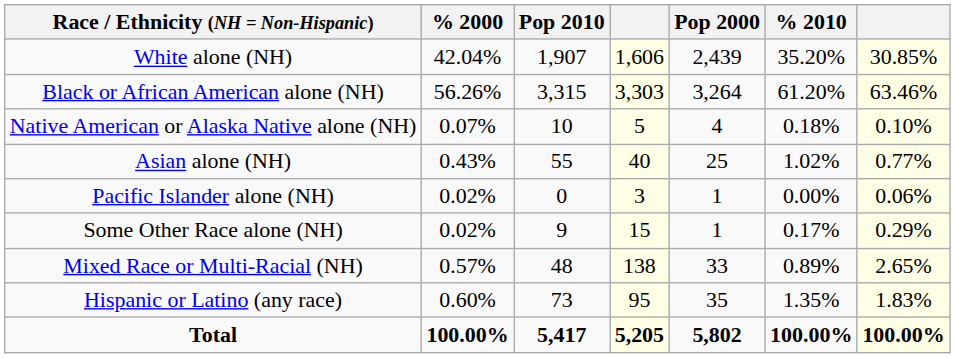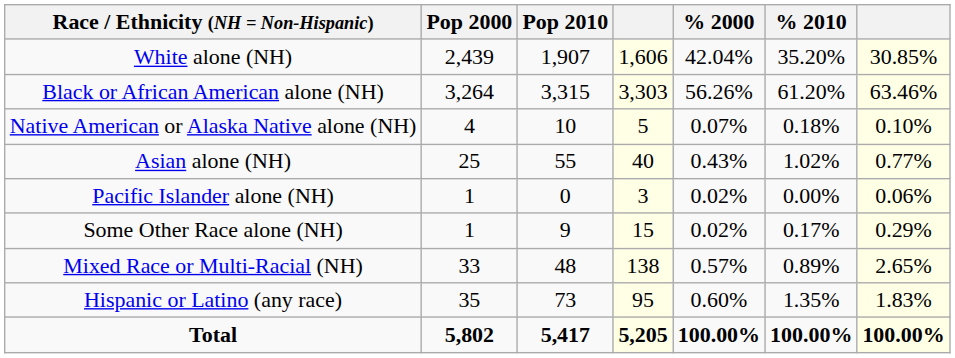columns swapped: (717, 21) <-> (468, 21)
